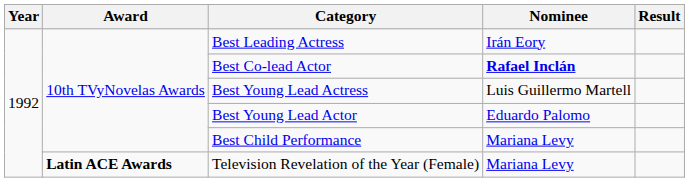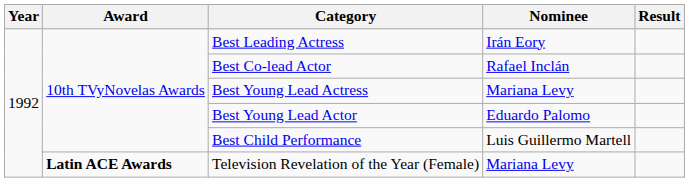(531, 66) bold -> (528, 66) normal
(559, 90) Luis Guillermo Martell -> (530, 90) Mariana Levy
(530, 139) Mariana Levy -> (559, 139) Luis Guillermo Martell
